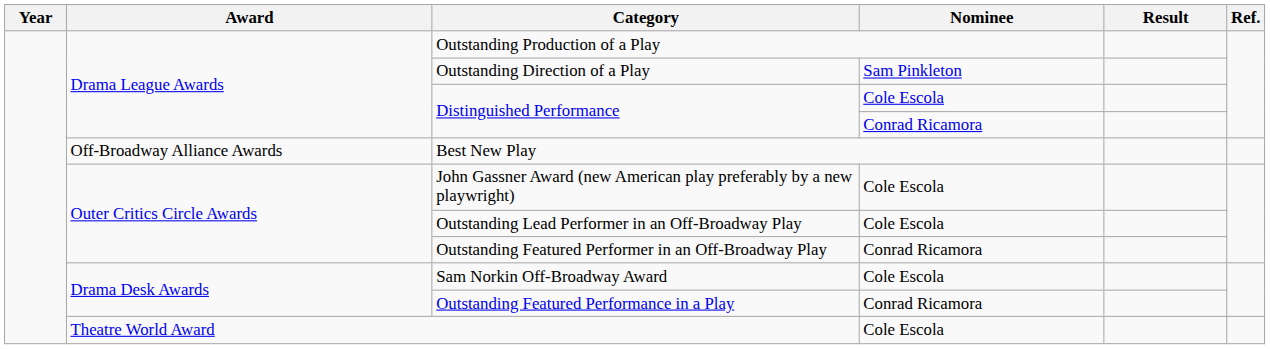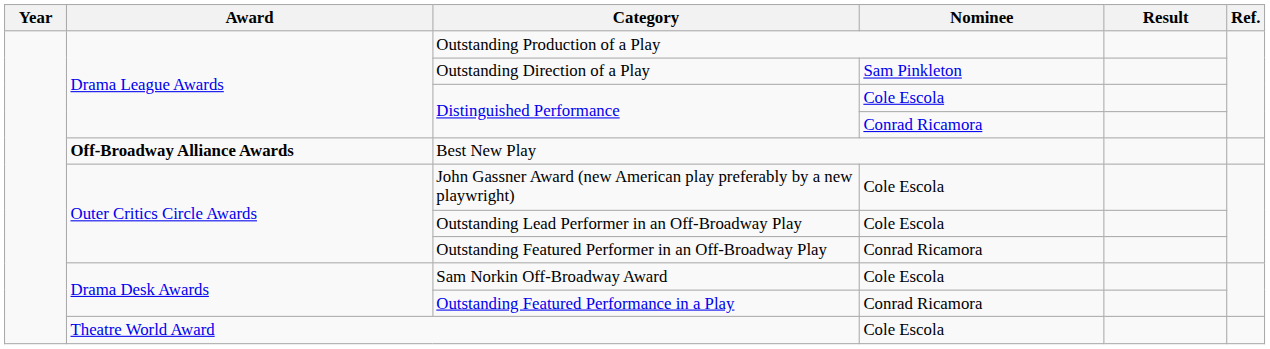(176, 151) normal -> (182, 151) bold
